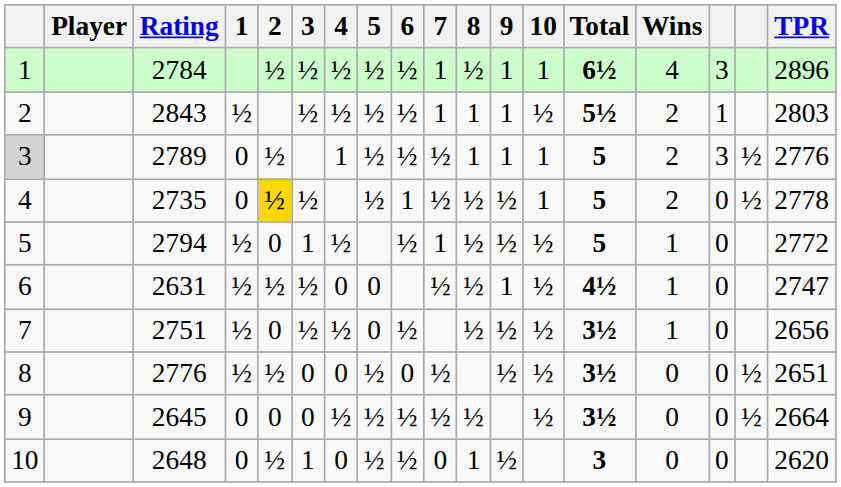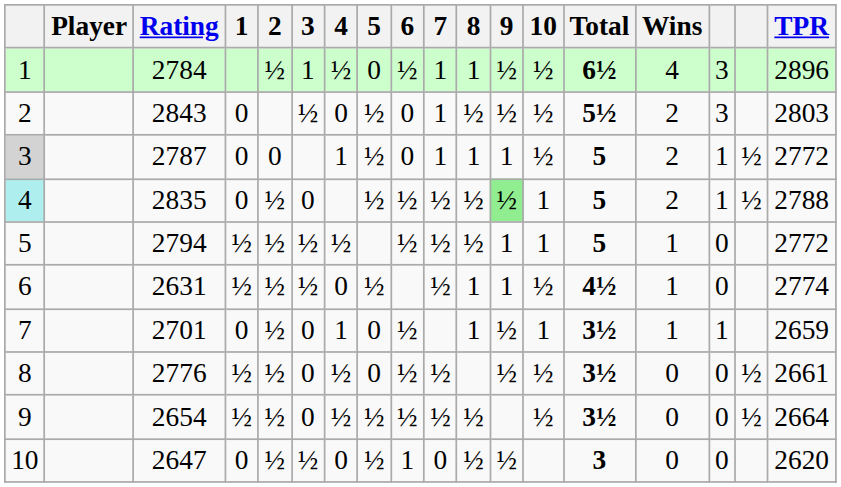(308, 69) ½ -> (308, 69) 1
(374, 69) ½ -> (374, 69) 0
(474, 69) ½ -> (474, 69) 1
(507, 69) 1 -> (507, 69) ½
(543, 69) 1 -> (543, 69) ½
(242, 112) ½ -> (242, 112) 0
(341, 112) ½ -> (341, 112) 0
(407, 112) ½ -> (407, 112) 0
(474, 112) 1 -> (474, 112) ½
(507, 112) 1 -> (507, 112) ½
(722, 112) 1 -> (722, 112) 3
(179, 156) 2789 -> (179, 156) 2787
(275, 156) ½ -> (275, 156) 0
(407, 156) ½ -> (407, 156) 0
(440, 156) ½ -> (440, 156) 1
(543, 156) 1 -> (543, 156) ½
(722, 156) 3 -> (722, 156) 1
(802, 156) 2776 -> (802, 156) 2772
(25, 199) no background -> (25, 199) paleturquoise background
(179, 199) 2735 -> (179, 199) 2835
(275, 199) gold background -> (275, 199) no background
(308, 199) ½ -> (308, 199) 0
(407, 199) 1 -> (407, 199) ½
(507, 199) no background -> (507, 199) lightgreen background
(722, 199) 0 -> (722, 199) 1
(802, 199) 2778 -> (802, 199) 2788
(275, 243) 0 -> (275, 243) ½
(308, 243) 1 -> (308, 243) ½
(440, 243) 1 -> (440, 243) ½
(507, 243) ½ -> (507, 243) 1
(543, 243) ½ -> (543, 243) 1
(374, 286) 0 -> (374, 286) ½
(474, 286) ½ -> (474, 286) 1
(802, 286) 2747 -> (802, 286) 2774
(179, 329) 2751 -> (179, 329) 2701
(242, 329) ½ -> (242, 329) 0
(275, 329) 0 -> (275, 329) ½
(308, 329) ½ -> (308, 329) 0
(341, 329) ½ -> (341, 329) 1
(474, 329) ½ -> (474, 329) 1
(543, 329) ½ -> (543, 329) 1
(722, 329) 0 -> (722, 329) 1
(802, 329) 2656 -> (802, 329) 2659
(341, 373) 0 -> (341, 373) ½
(374, 373) ½ -> (374, 373) 0
(407, 373) 0 -> (407, 373) ½
(802, 373) 2651 -> (802, 373) 2661
(179, 416) 2645 -> (179, 416) 2654
(242, 416) 0 -> (242, 416) ½
(275, 416) 0 -> (275, 416) ½
(179, 460) 2648 -> (179, 460) 2647
(308, 460) 1 -> (308, 460) ½
(407, 460) ½ -> (407, 460) 1
(474, 460) 1 -> (474, 460) ½
